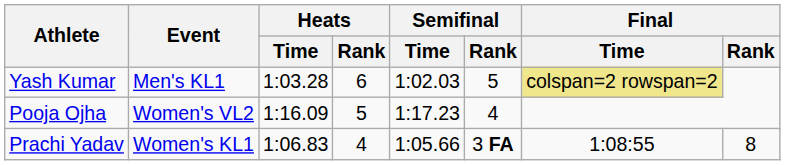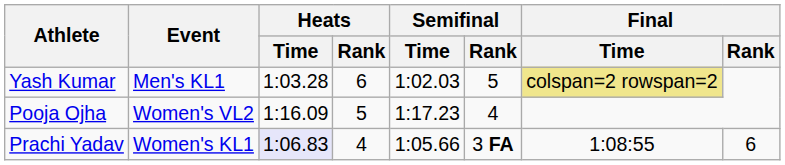(296, 144) no background -> (296, 144) lavender background
(751, 144) 8 -> (751, 144) 6
